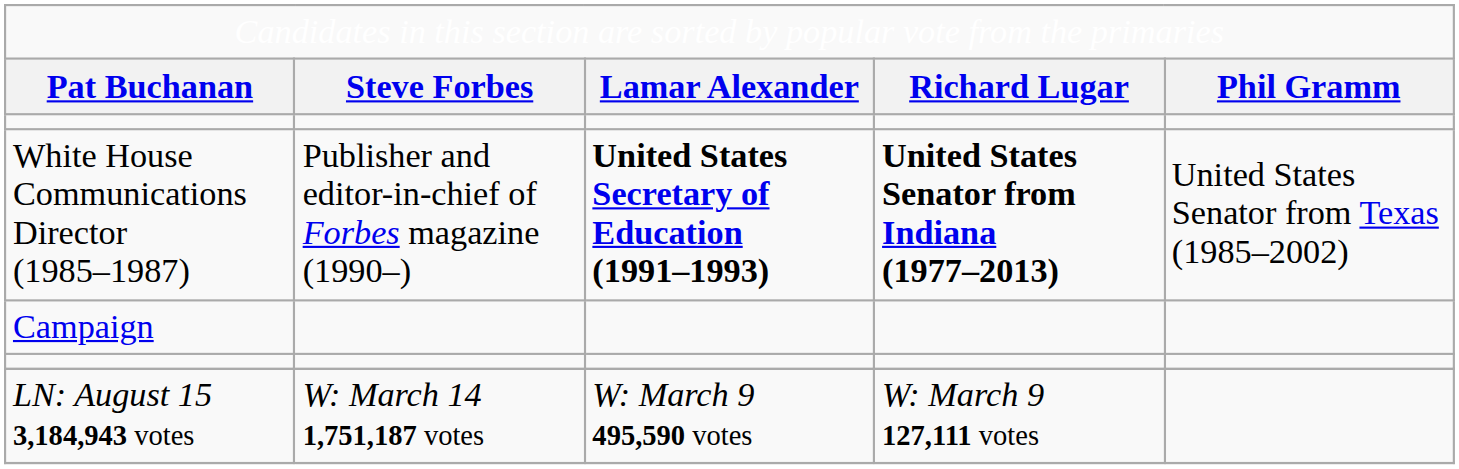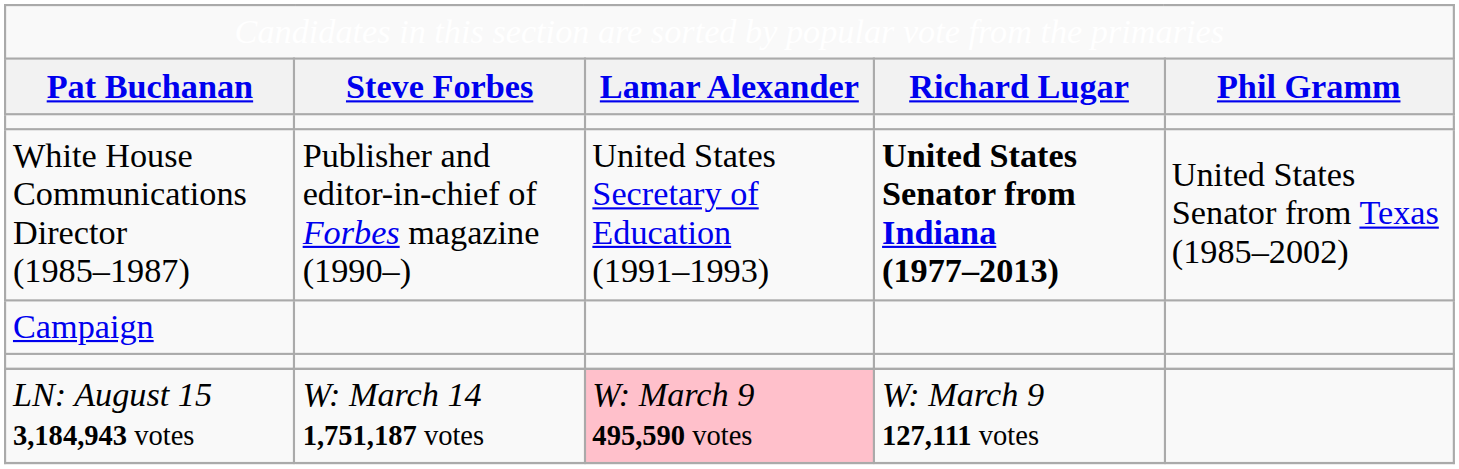(690, 213) bold -> (684, 213) normal
(673, 415) no background -> (673, 415) pink background
